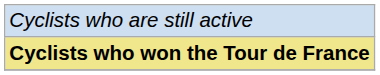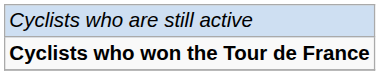(190, 53) khaki background -> (190, 53) no background
